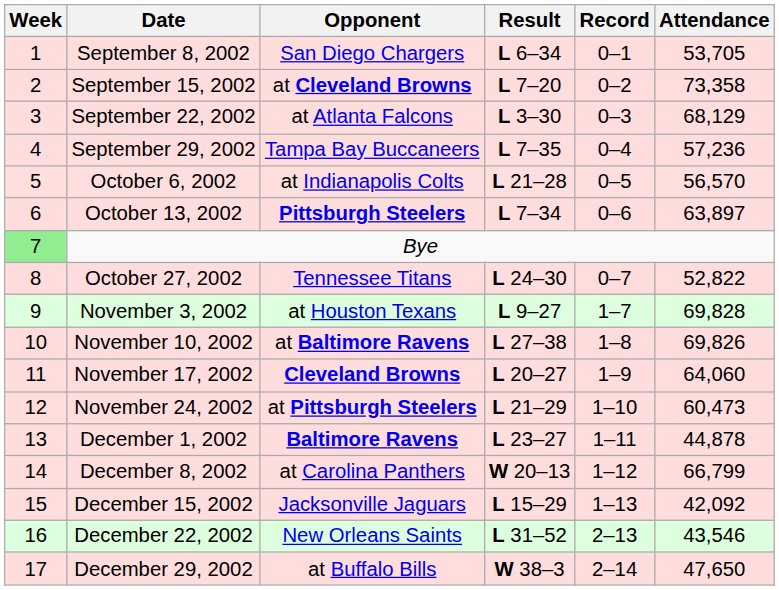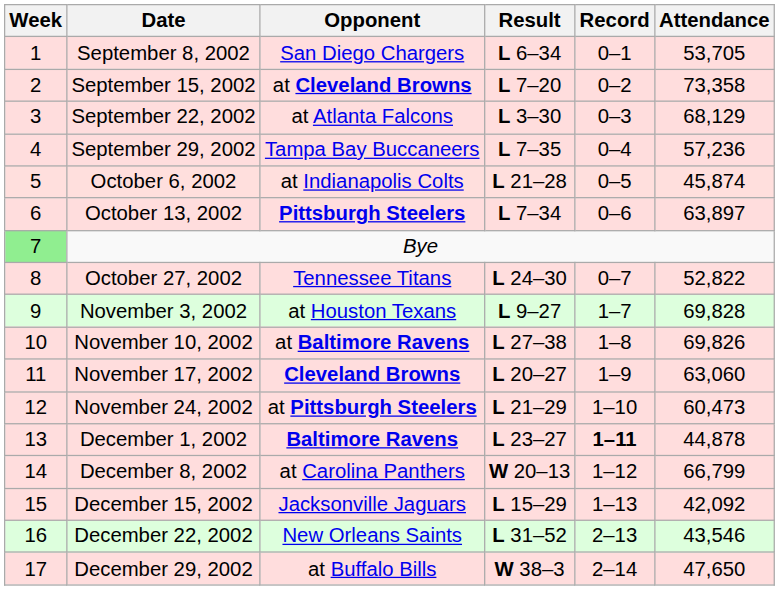(714, 181) 56,570 -> (714, 181) 45,874
(714, 375) 64,060 -> (714, 375) 63,060
(615, 439) normal -> (615, 439) bold
